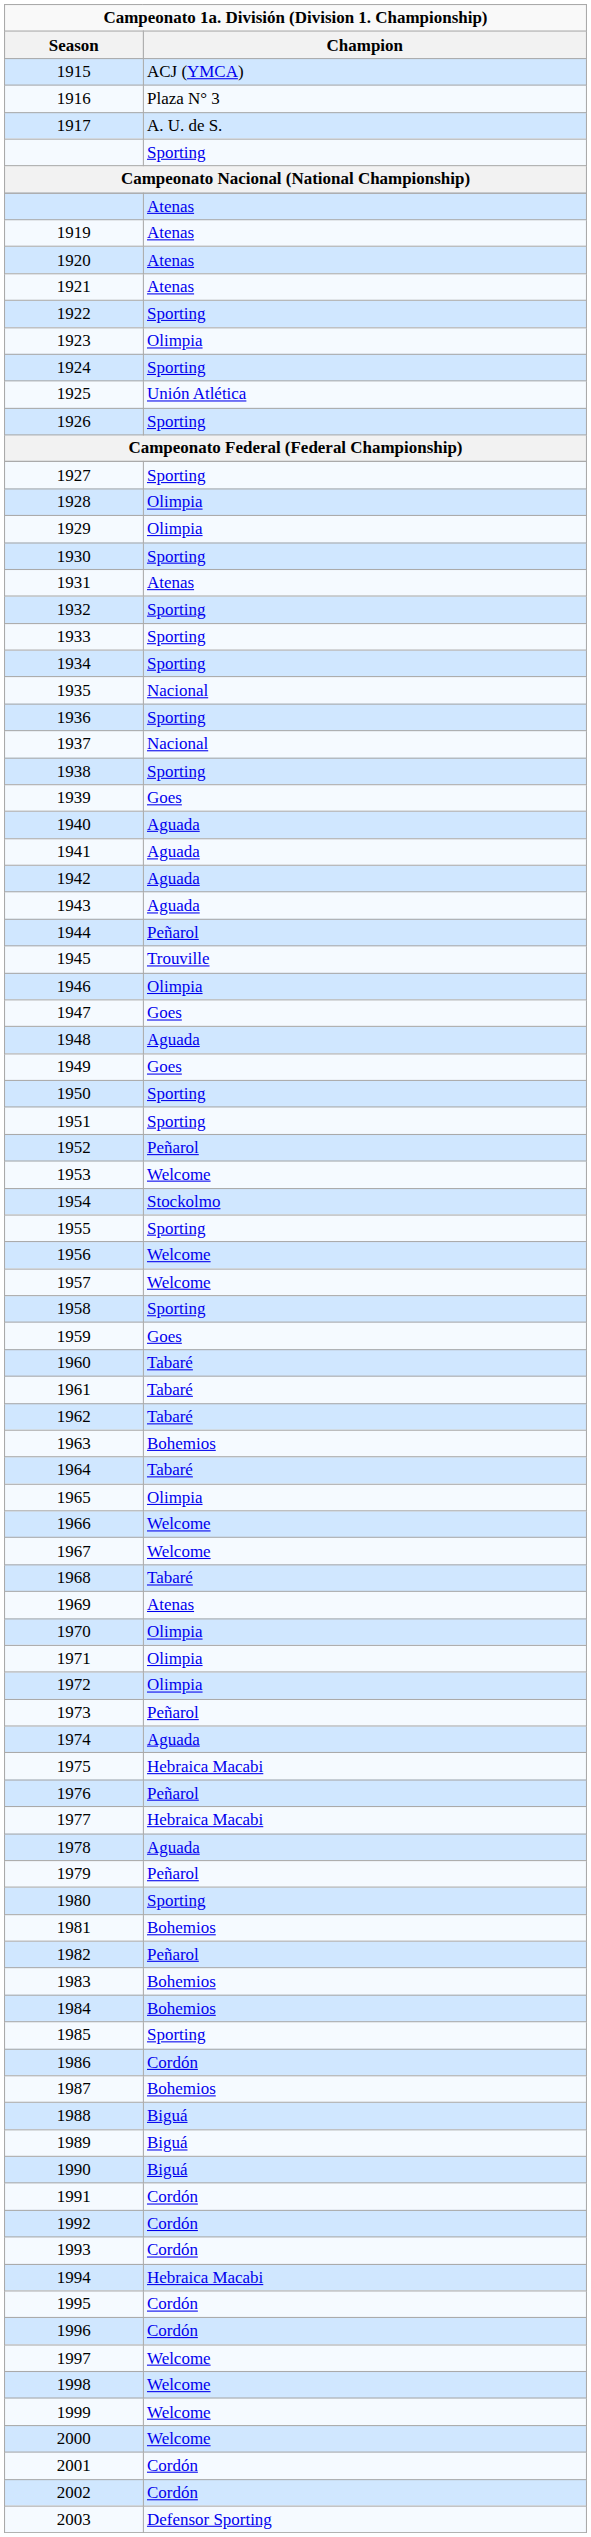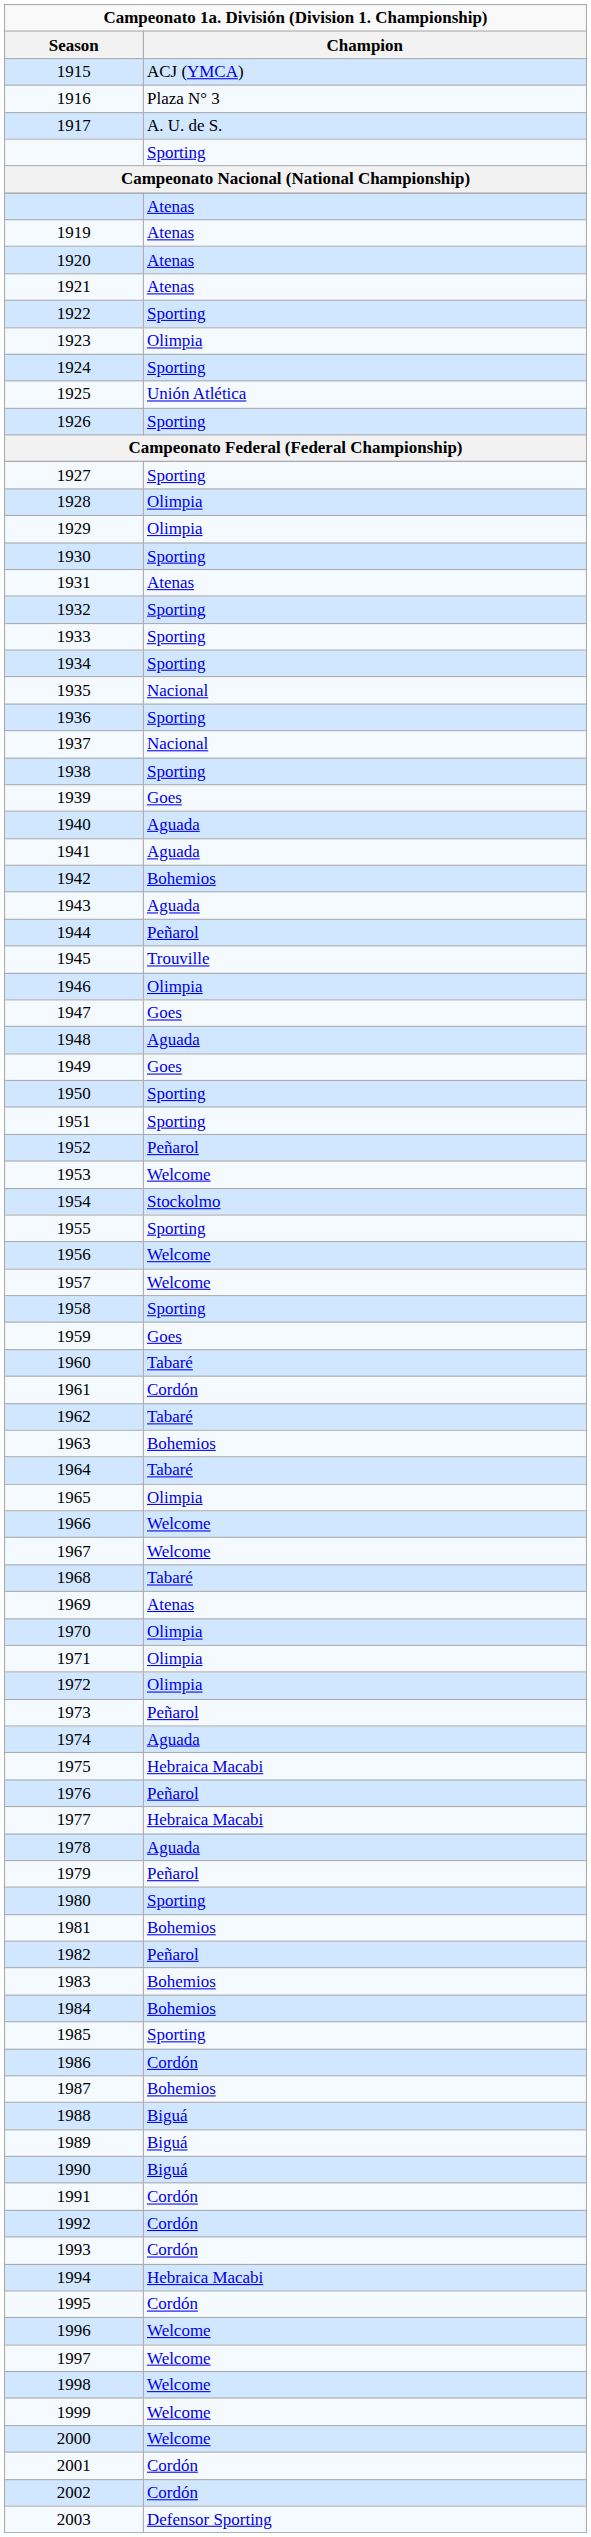(173, 878) Aguada -> (181, 878) Bohemios
(170, 1389) Tabaré -> (172, 1389) Cordón
(172, 2331) Cordón -> (179, 2331) Welcome
